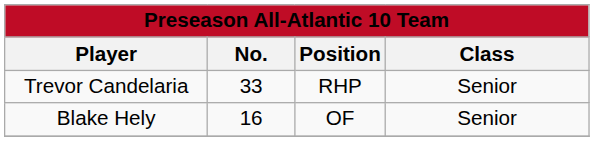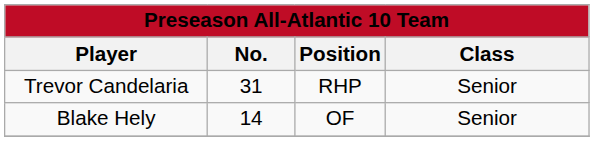(251, 86) 33 -> (251, 86) 31
(251, 119) 16 -> (251, 119) 14
